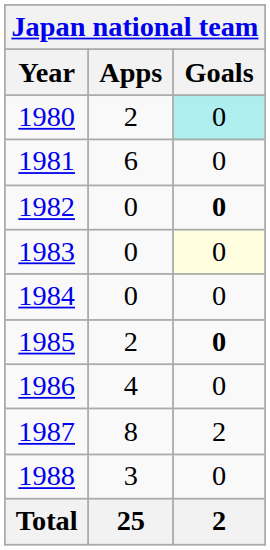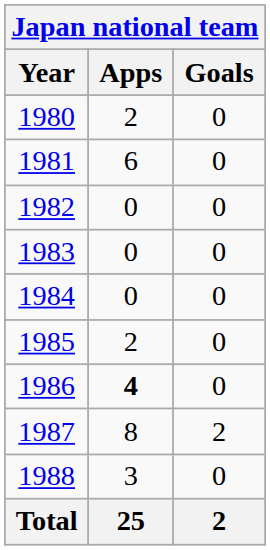(219, 116) paleturquoise background -> (219, 116) no background
(219, 206) bold -> (219, 206) normal
(219, 251) lightyellow background -> (219, 251) no background
(219, 341) bold -> (219, 341) normal
(131, 386) normal -> (131, 386) bold
